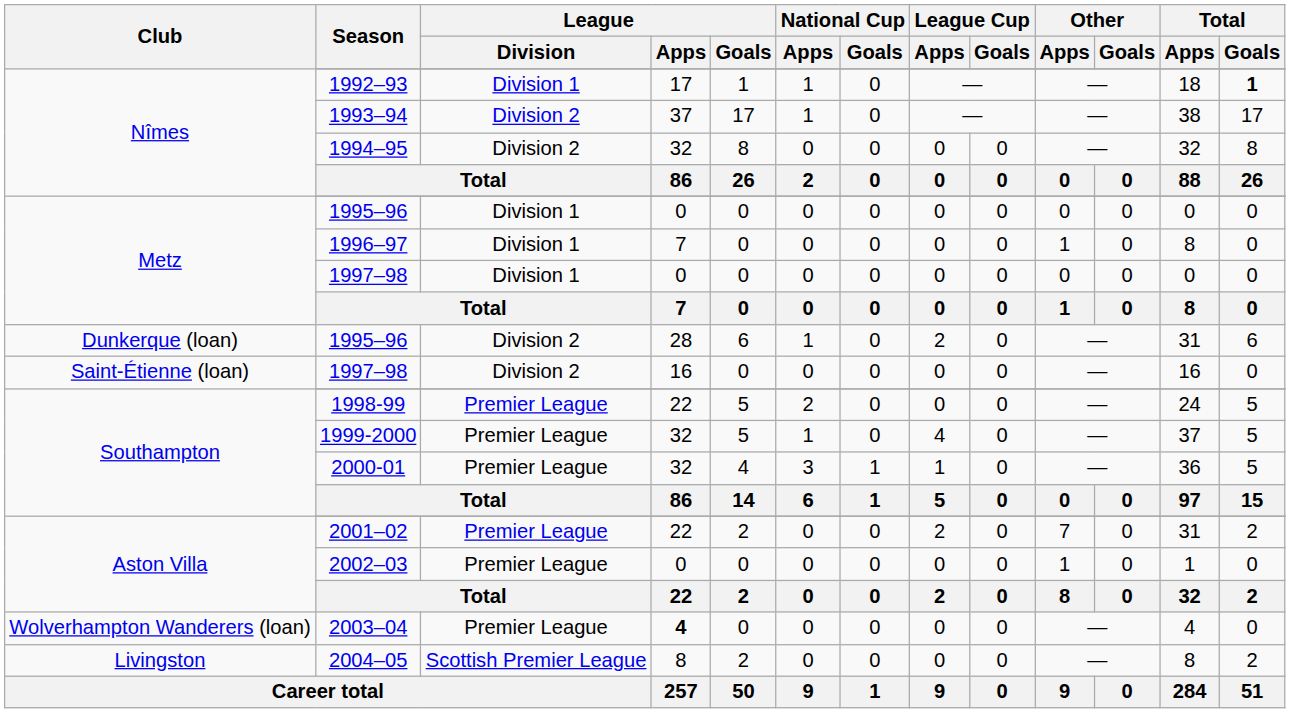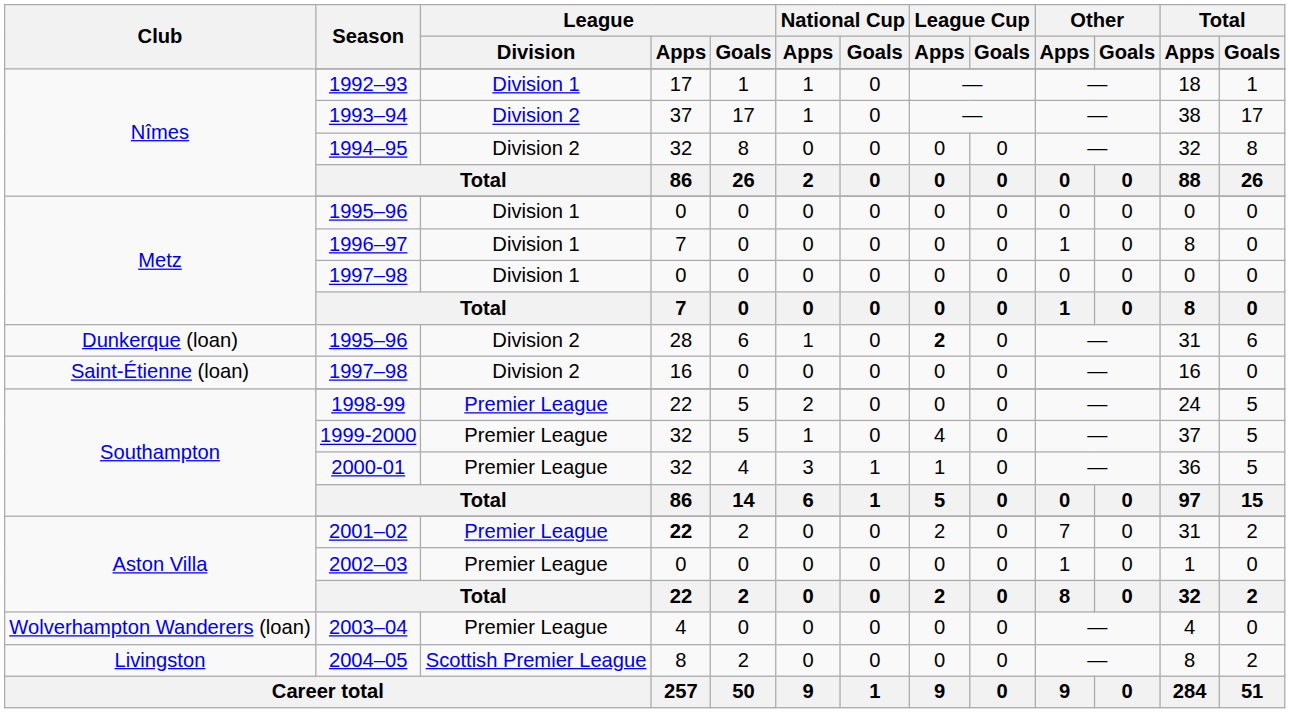(1252, 84) bold -> (1252, 84) normal
(940, 340) normal -> (940, 340) bold
(681, 532) normal -> (681, 532) bold
(681, 627) bold -> (681, 627) normal
